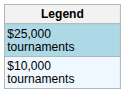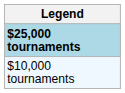(41, 40) normal -> (44, 40) bold
